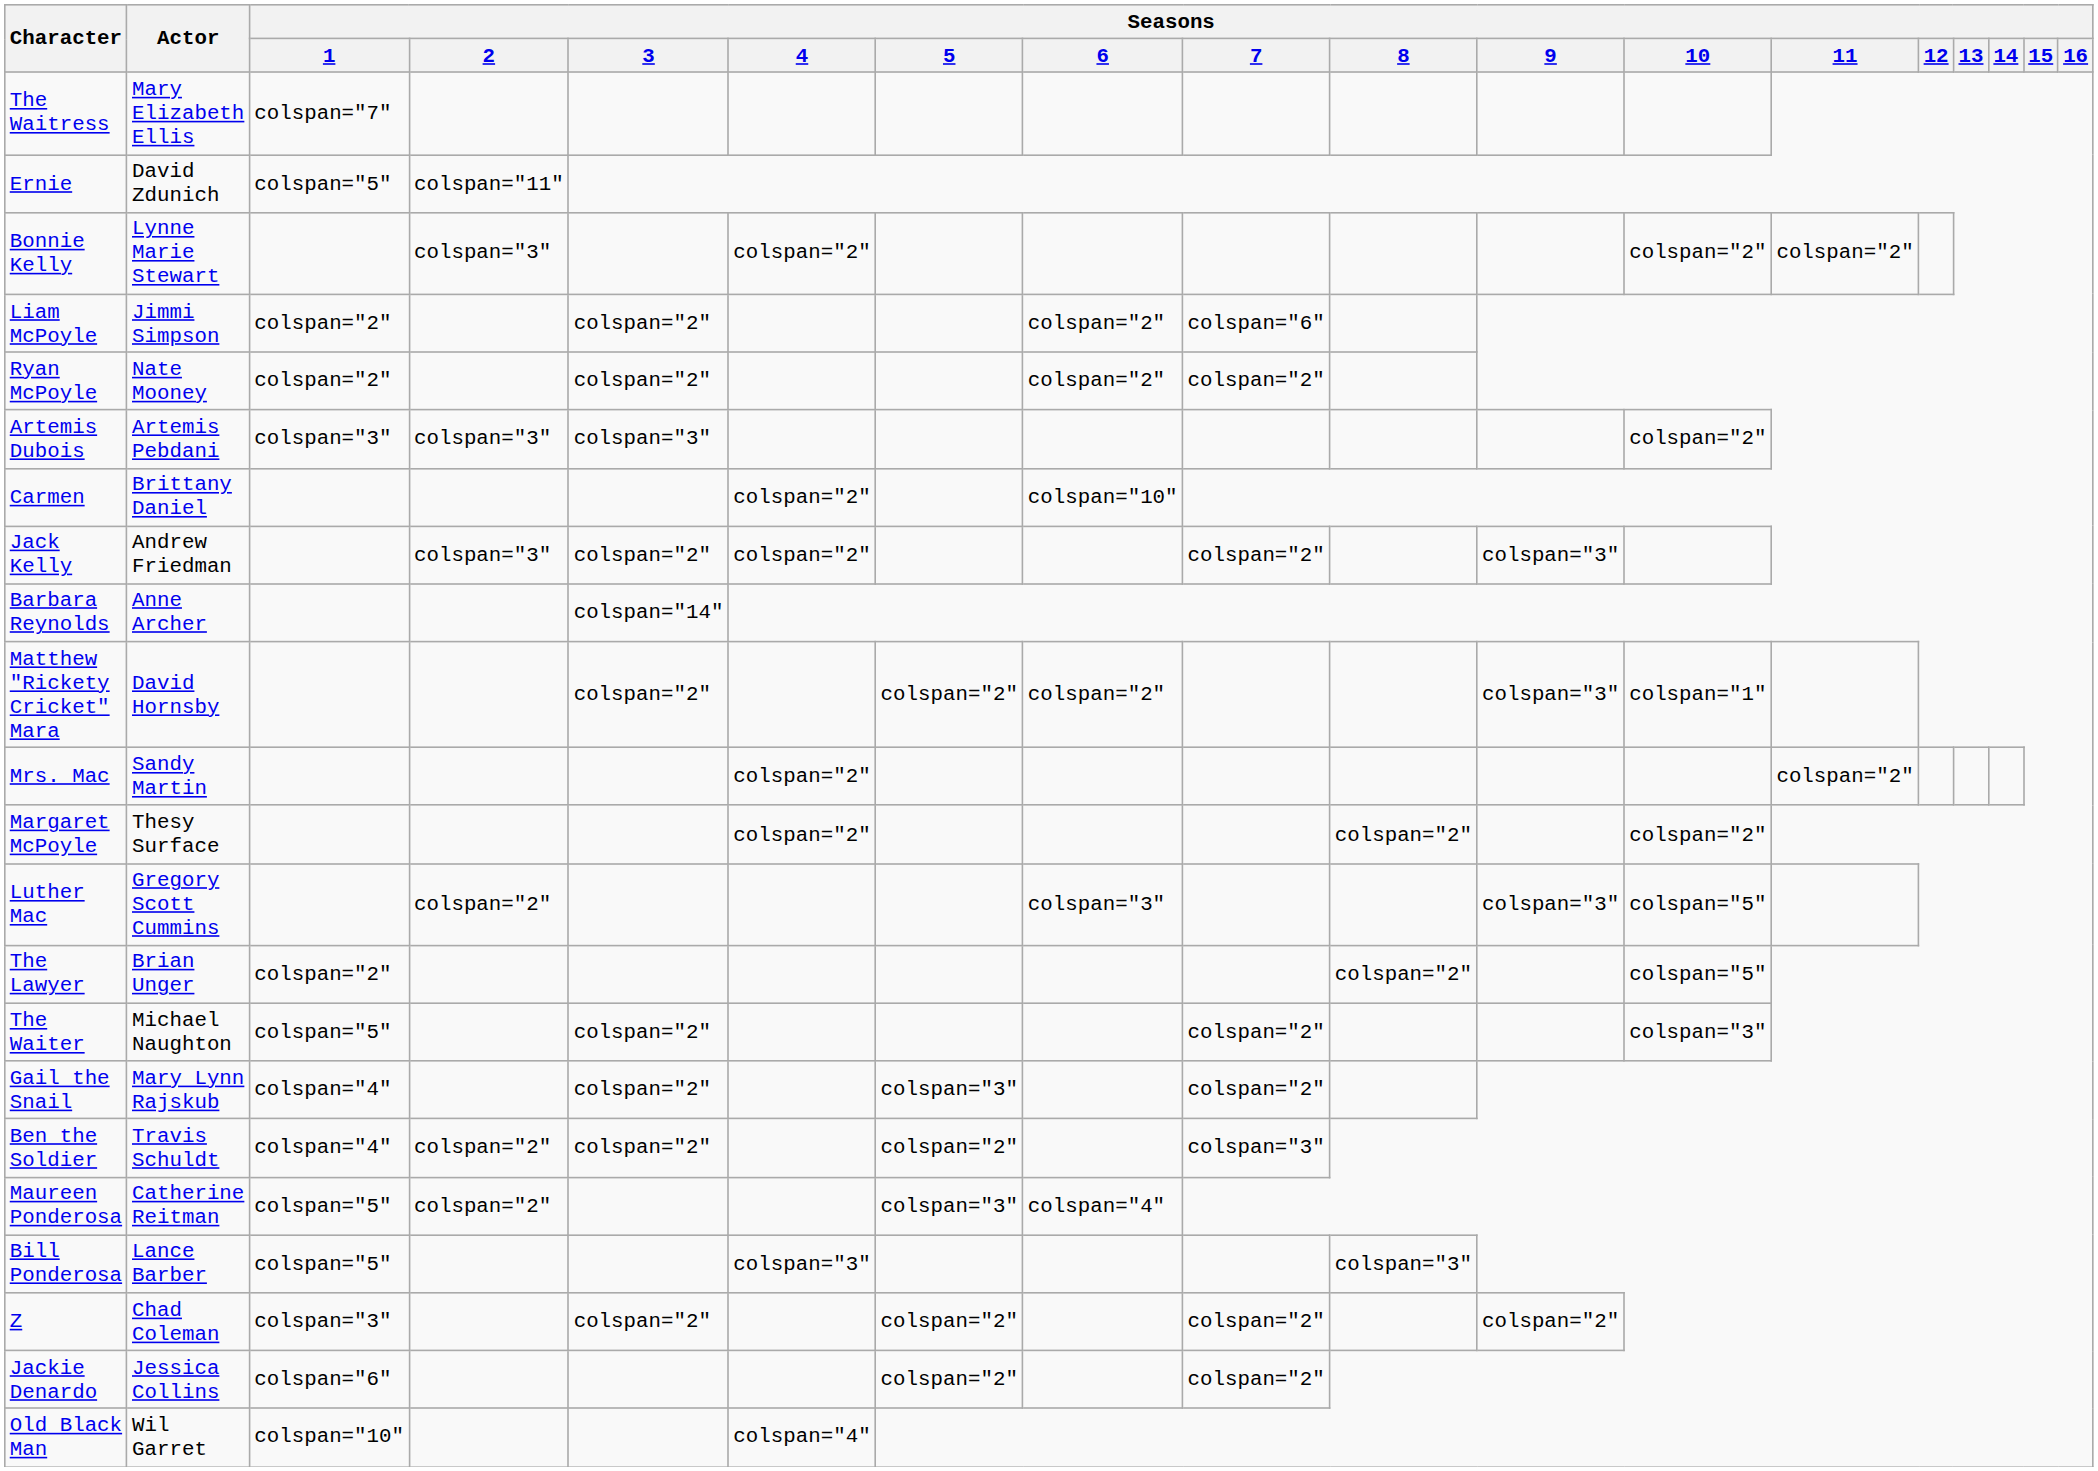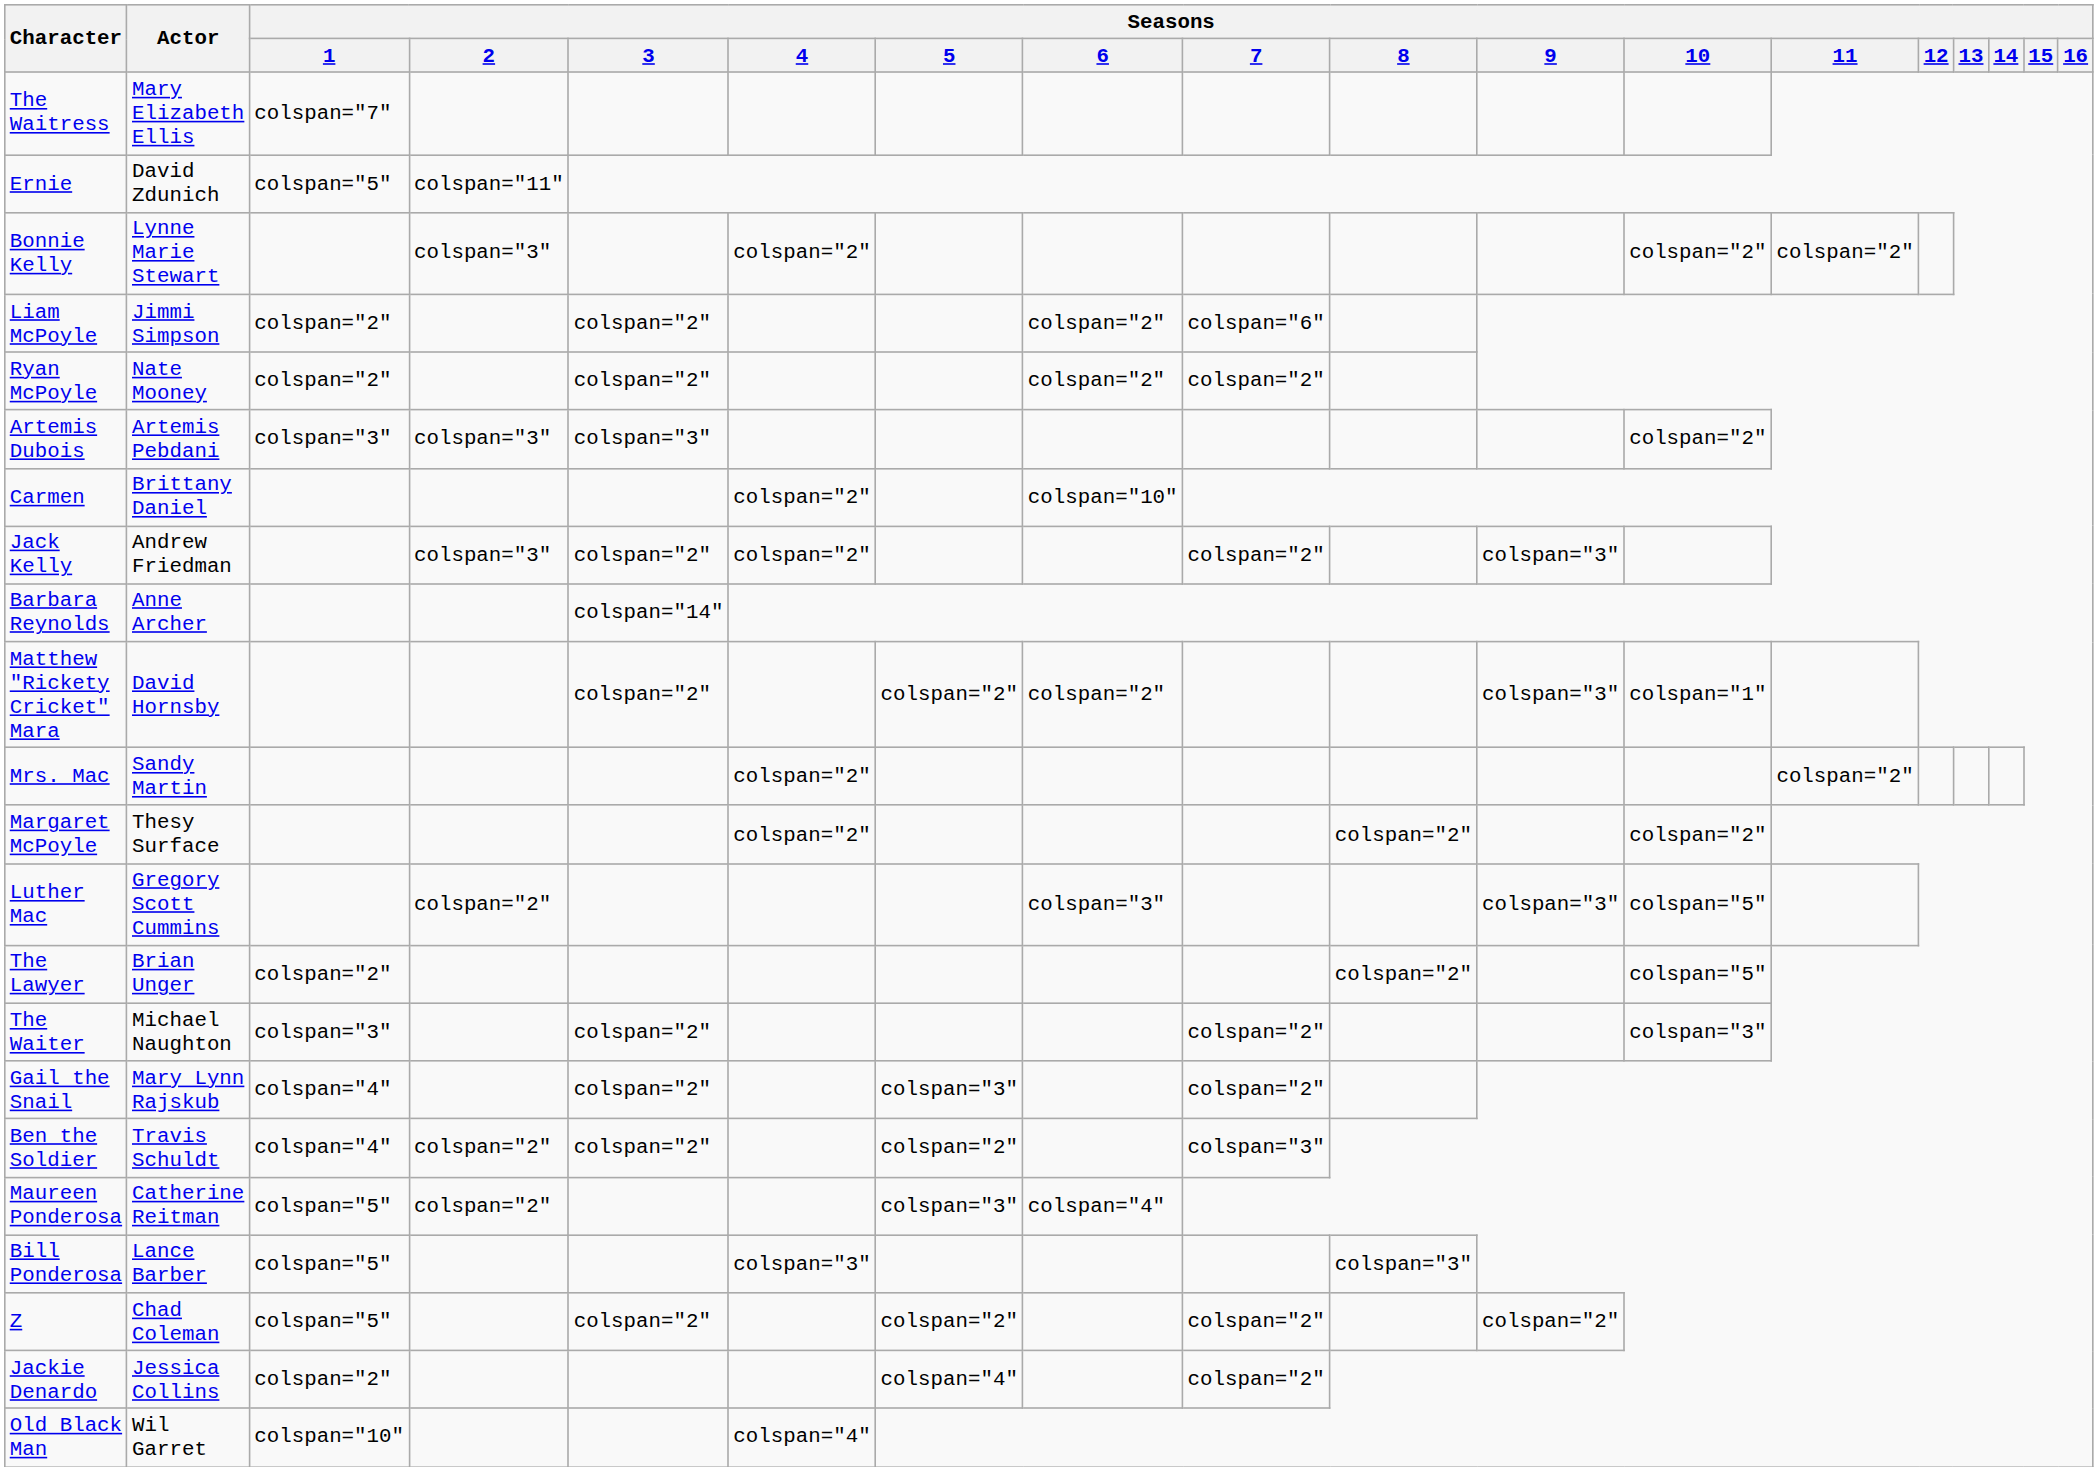(323, 1032) colspan="5" -> (323, 1032) colspan="3"
(323, 1322) colspan="3" -> (323, 1322) colspan="5"
(323, 1380) colspan="6" -> (323, 1380) colspan="2"
(949, 1380) colspan="2" -> (949, 1380) colspan="4"
